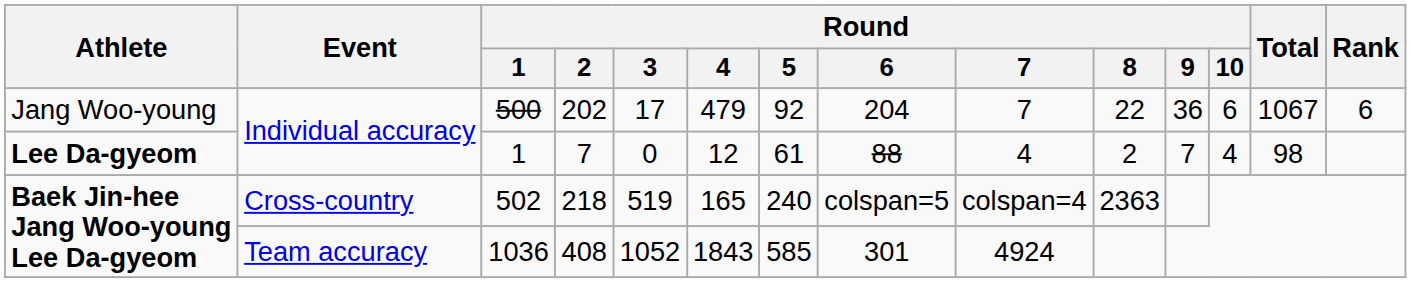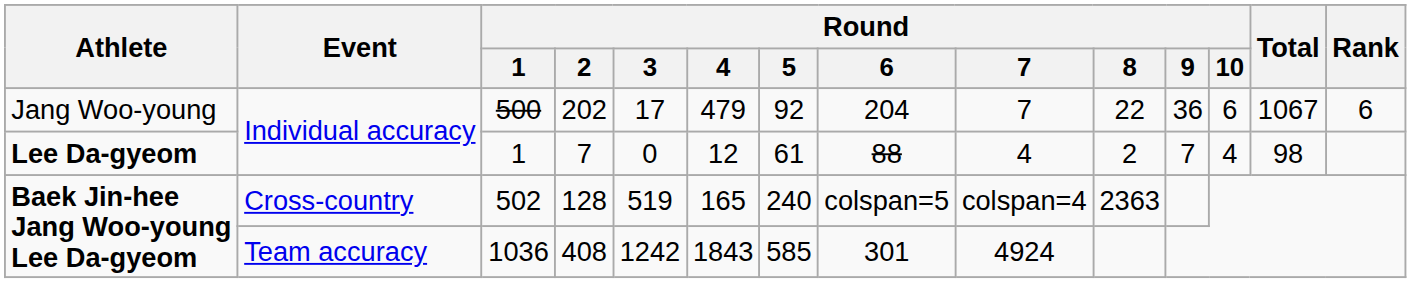(584, 201) 218 -> (584, 201) 128
(650, 253) 1052 -> (650, 253) 1242
